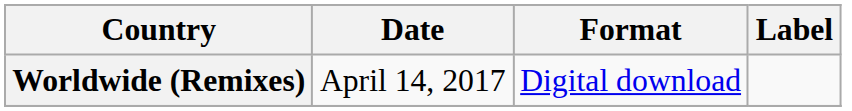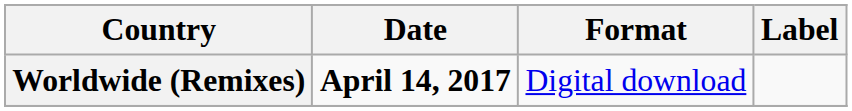(413, 79) normal -> (415, 79) bold
